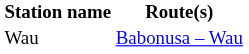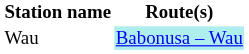(179, 38) no background -> (179, 38) paleturquoise background
